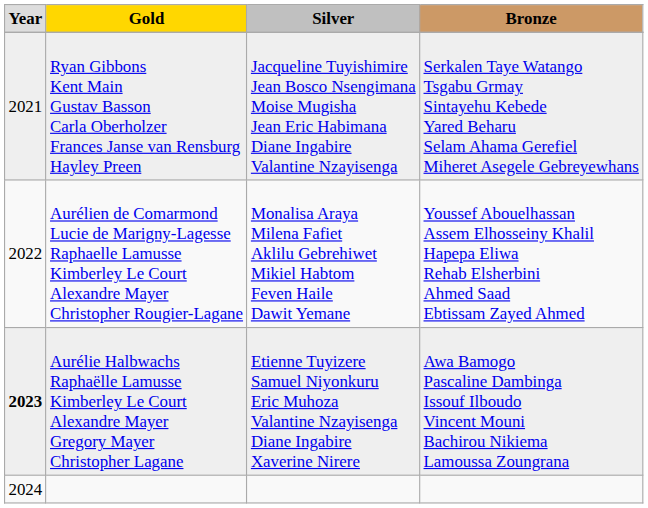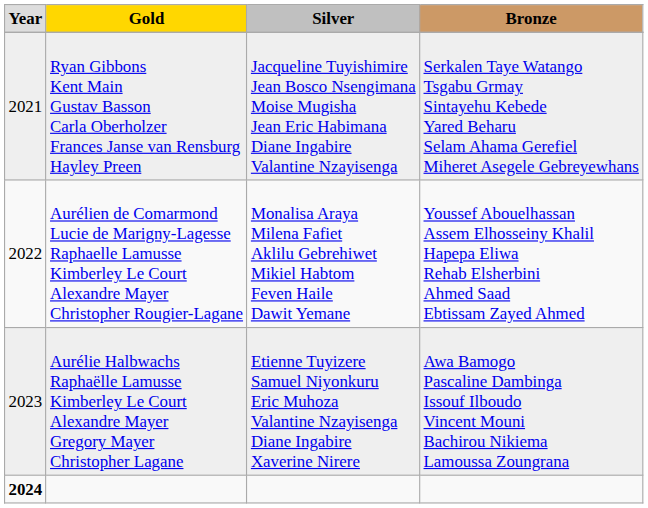(25, 401) bold -> (25, 401) normal
(25, 489) normal -> (25, 489) bold
